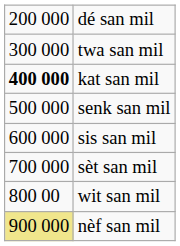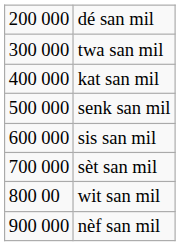(39, 78) bold -> (39, 78) normal
(39, 225) khaki background -> (39, 225) no background
